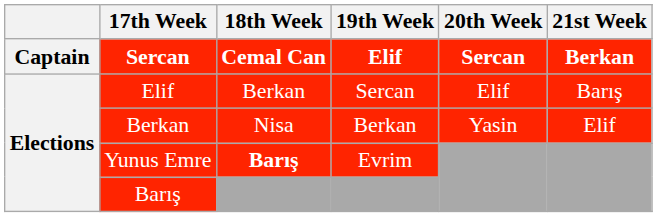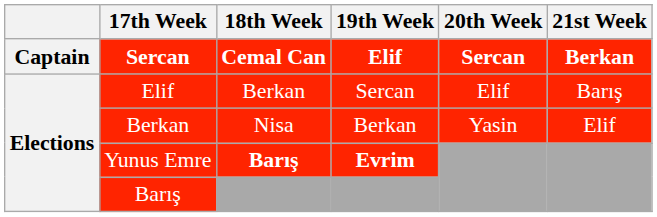(385, 159) normal -> (385, 159) bold
